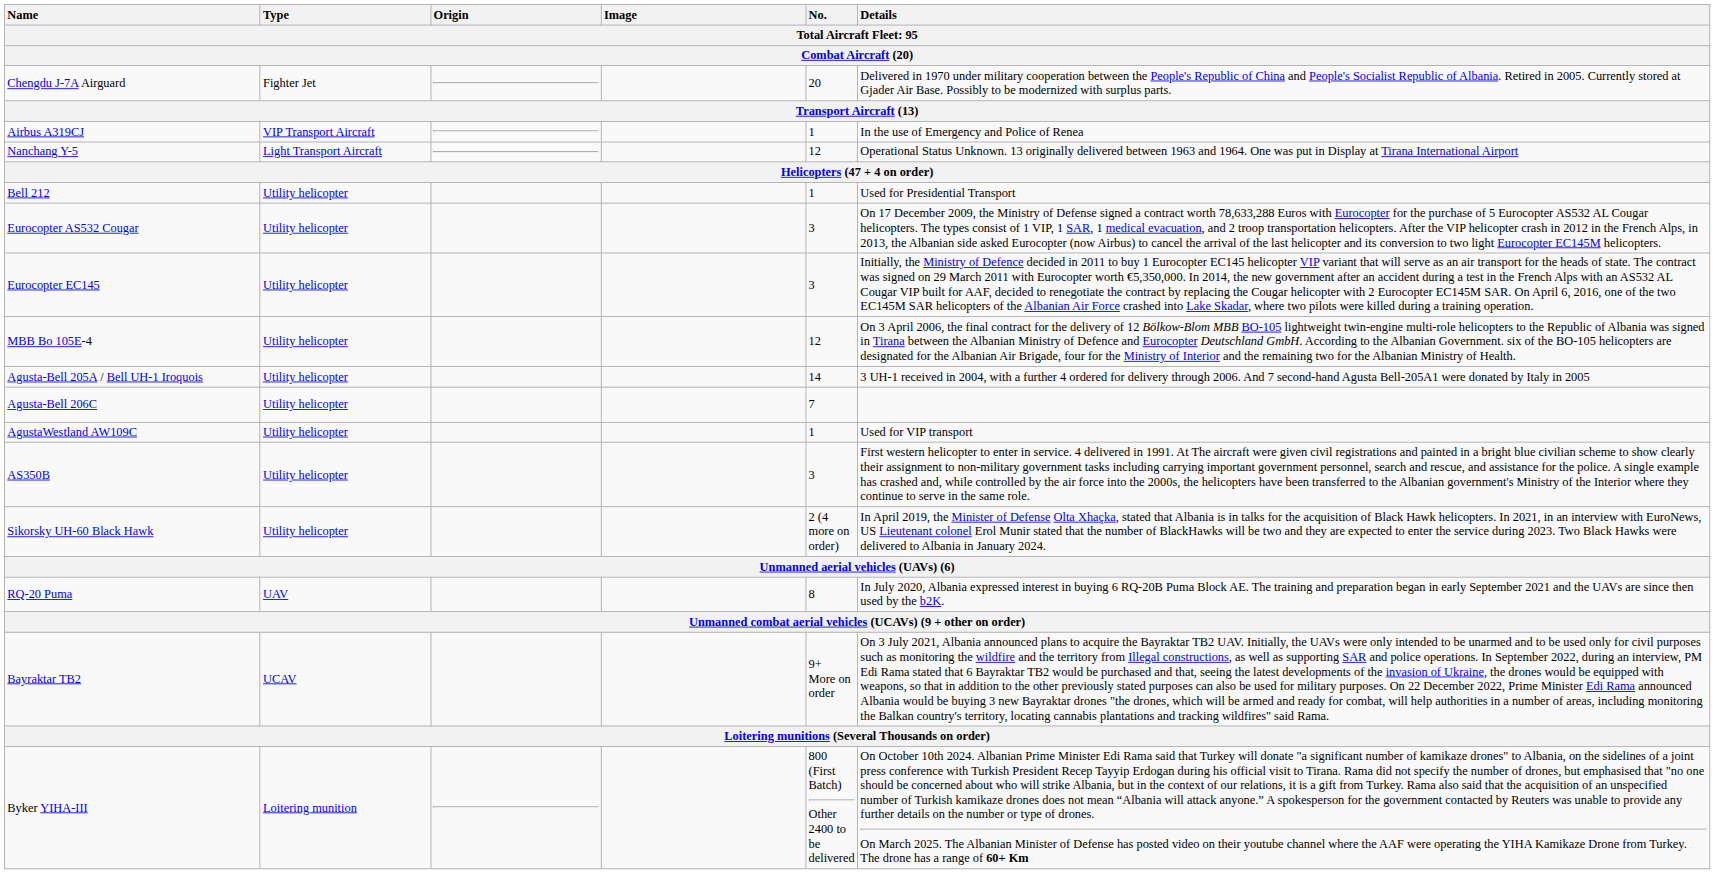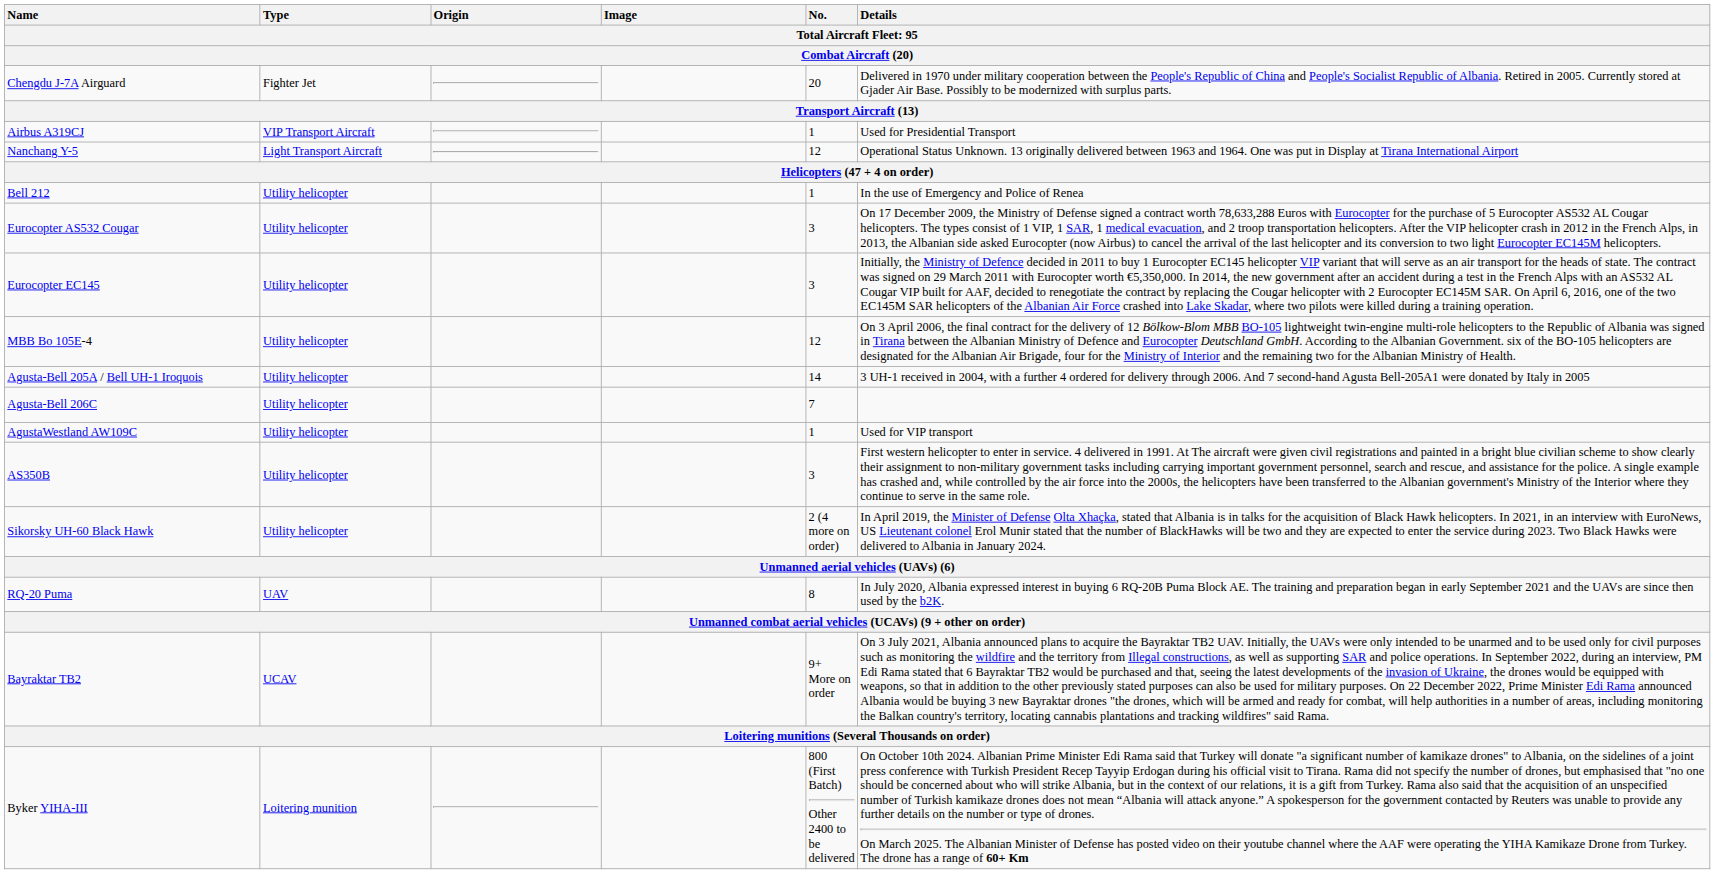(972, 131) In the use of Emergency and Police of Renea -> (938, 131) Used for Presidential Transport
(938, 192) Used for Presidential Transport -> (972, 192) In the use of Emergency and Police of Renea
